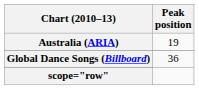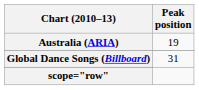(173, 59) 36 -> (173, 59) 31
